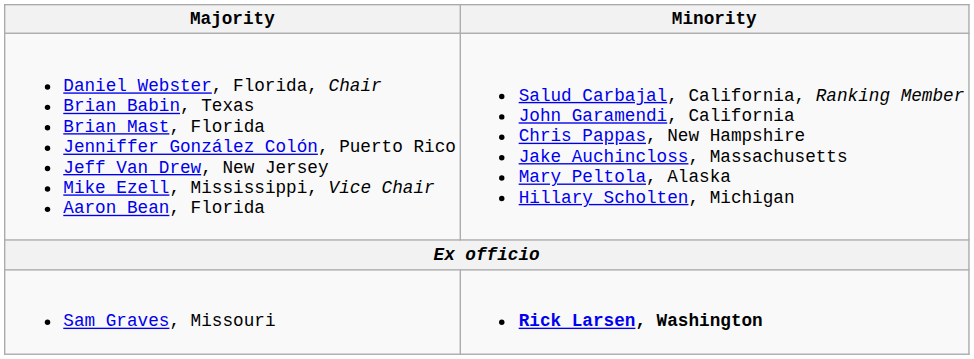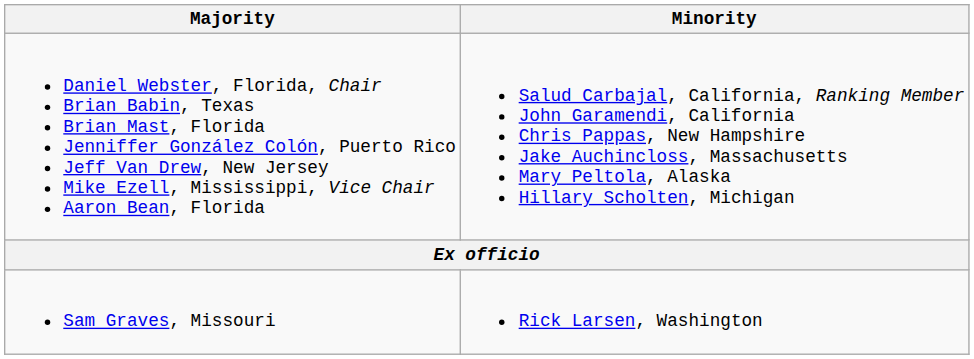(714, 322) bold -> (714, 322) normal
